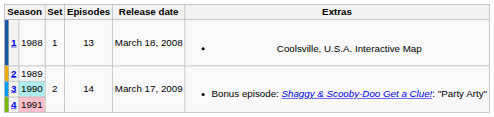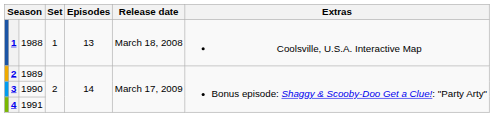(32, 89) paleturquoise background -> (32, 89) no background
(32, 104) pink background -> (32, 104) no background
